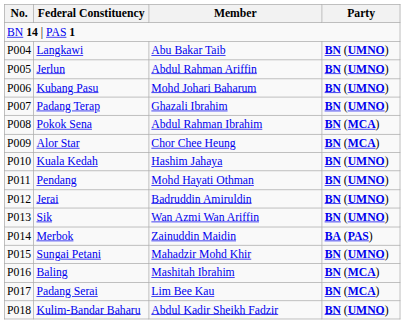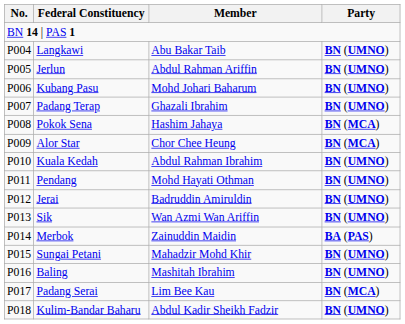(207, 124) Abdul Rahman Ibrahim -> (187, 124) Hashim Jahaya
(187, 161) Hashim Jahaya -> (207, 161) Abdul Rahman Ibrahim
(352, 273) BN (MCA) -> (357, 273) BN (UMNO)
